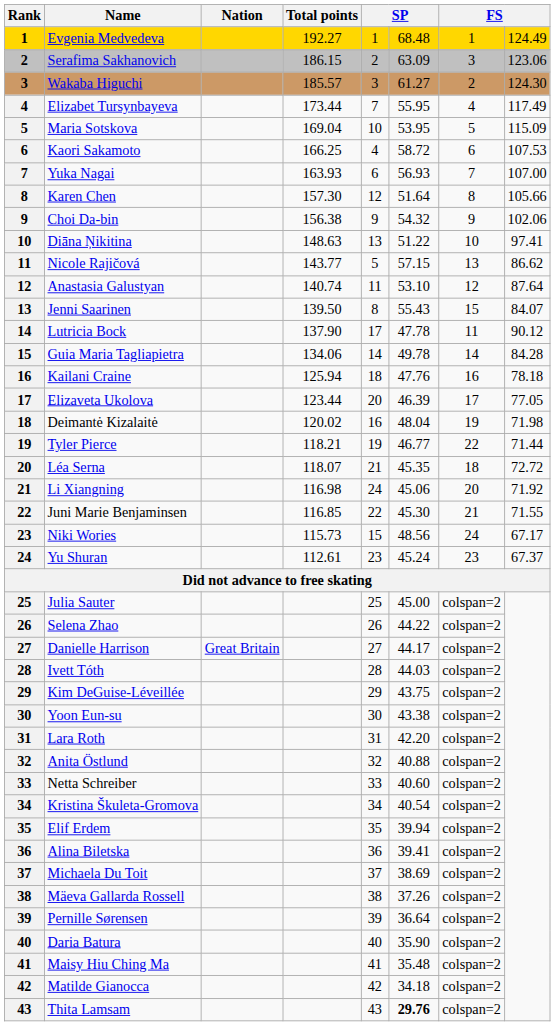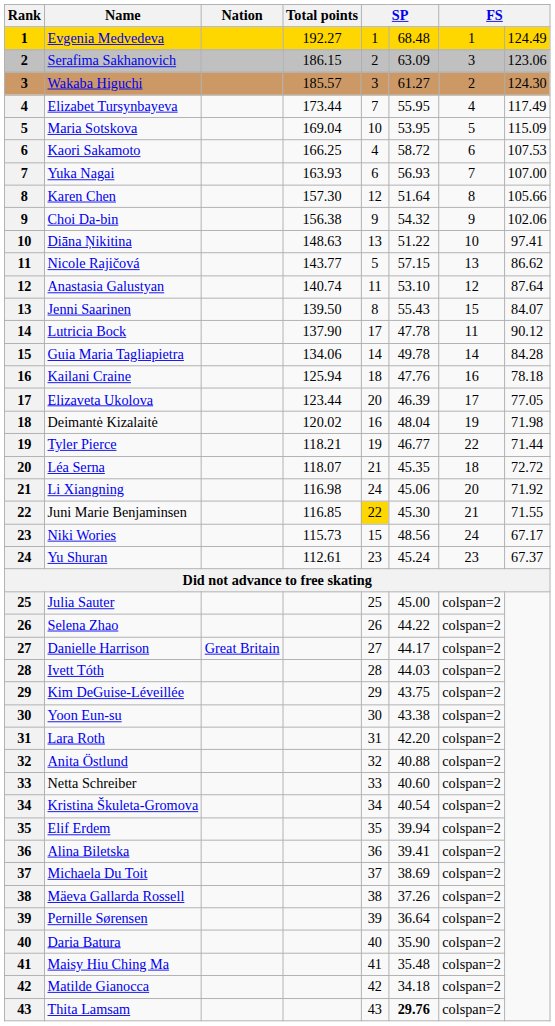(375, 512) no background -> (375, 512) gold background
